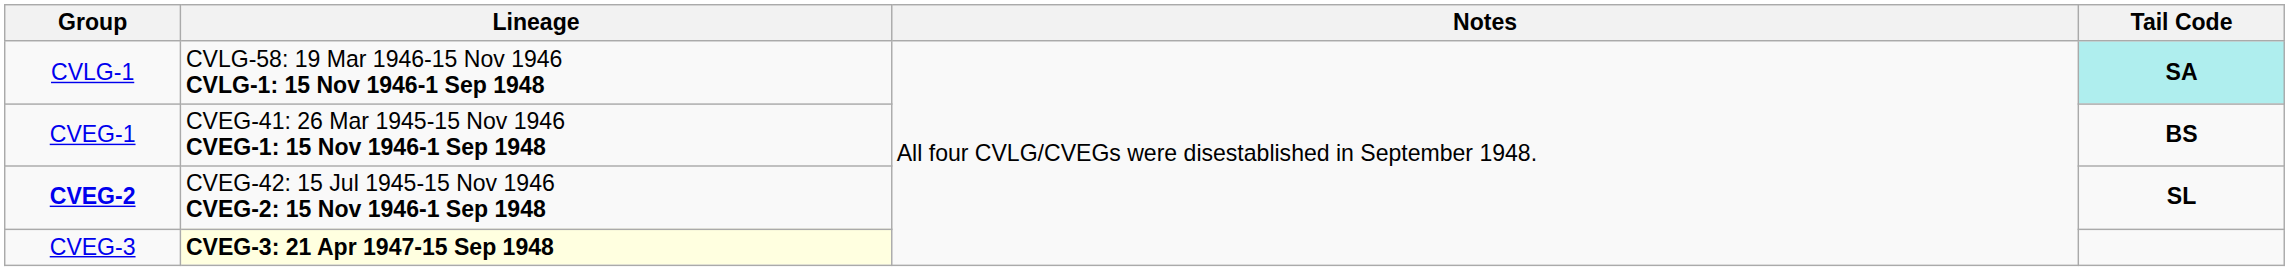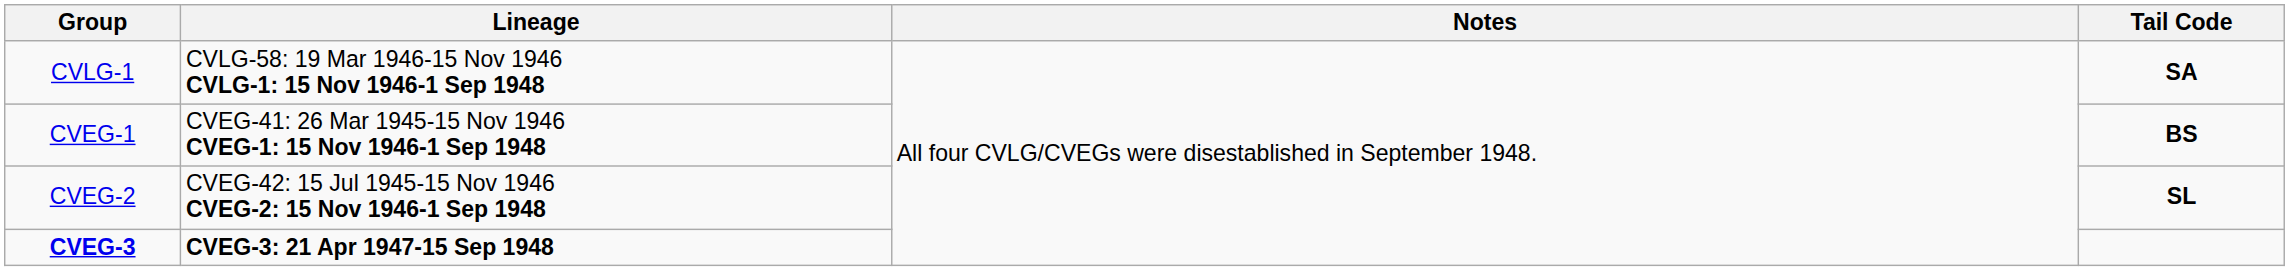(2182, 72) paleturquoise background -> (2182, 72) no background
(93, 197) bold -> (93, 197) normal
(93, 246) normal -> (93, 246) bold
(370, 246) lightyellow background -> (370, 246) no background
